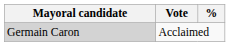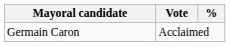(43, 32) lightgrey background -> (43, 32) no background
